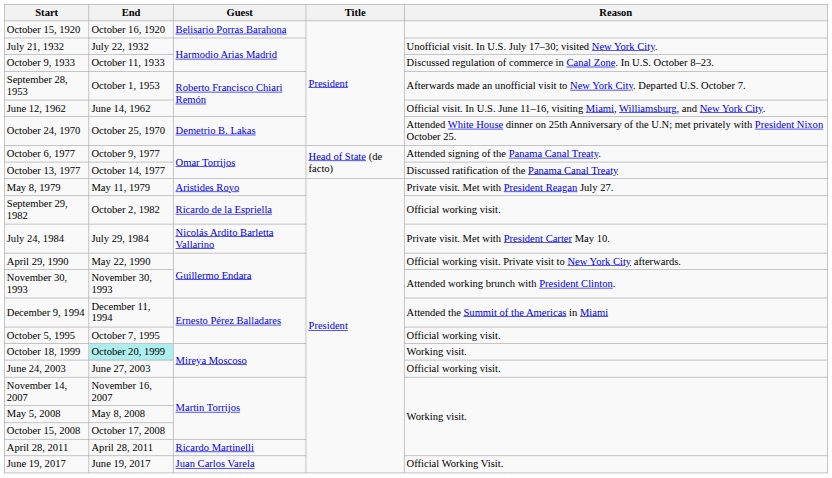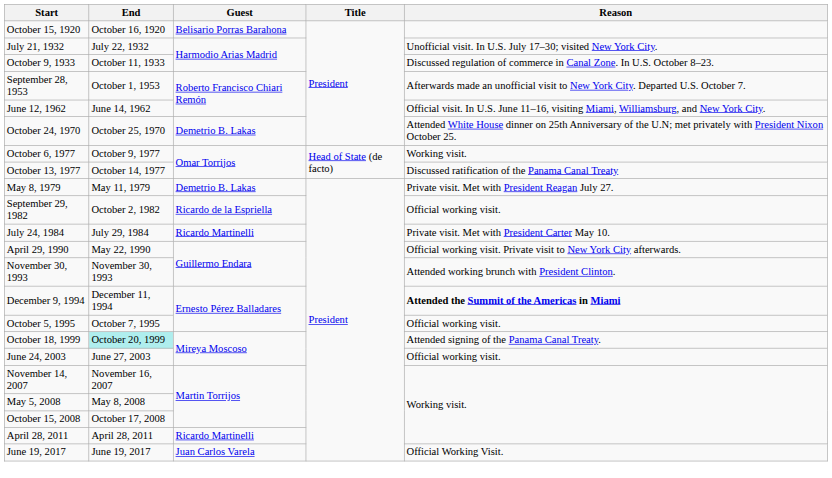(504, 153) Attended signing of the Panama Canal Treaty. -> (437, 153) Working visit.
(207, 187) Aristides Royo -> (216, 187) Demetrio B. Lakas
(225, 238) Nicolás Ardito Barletta Vallarino -> (215, 232) Ricardo Martinelli
(507, 312) normal -> (514, 300) bold
(437, 352) Working visit. -> (504, 340) Attended signing of the Panama Canal Treaty.
